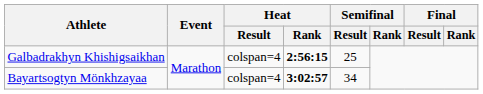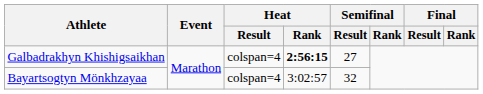(350, 57) 25 -> (350, 57) 27
(307, 78) bold -> (307, 78) normal
(350, 78) 34 -> (350, 78) 32
